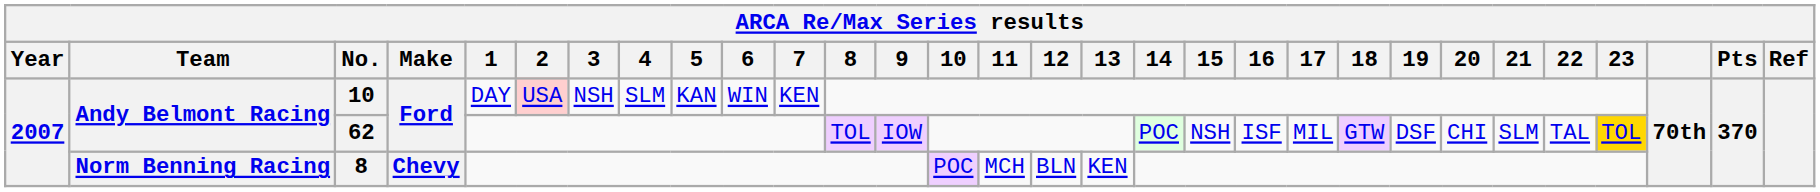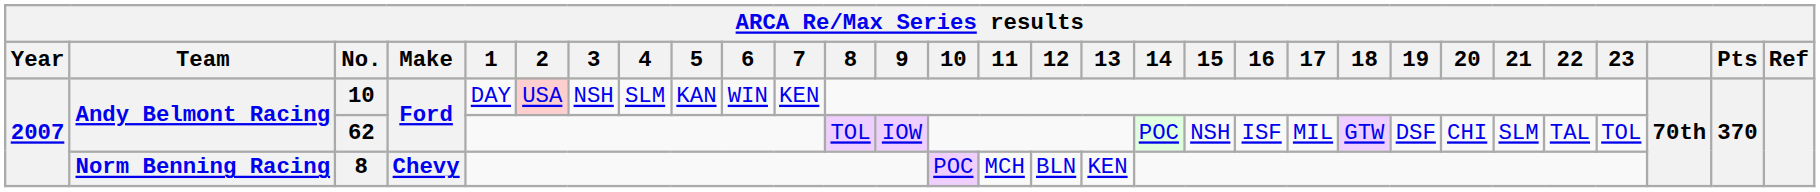(1621, 132) gold background -> (1621, 132) no background
